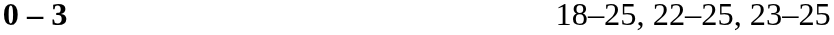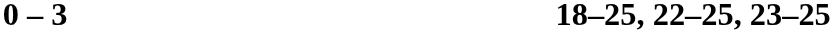(693, 13) normal -> (693, 13) bold
